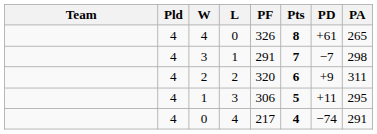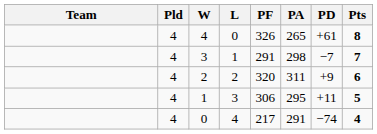columns swapped: (357, 14) <-> (296, 14)
